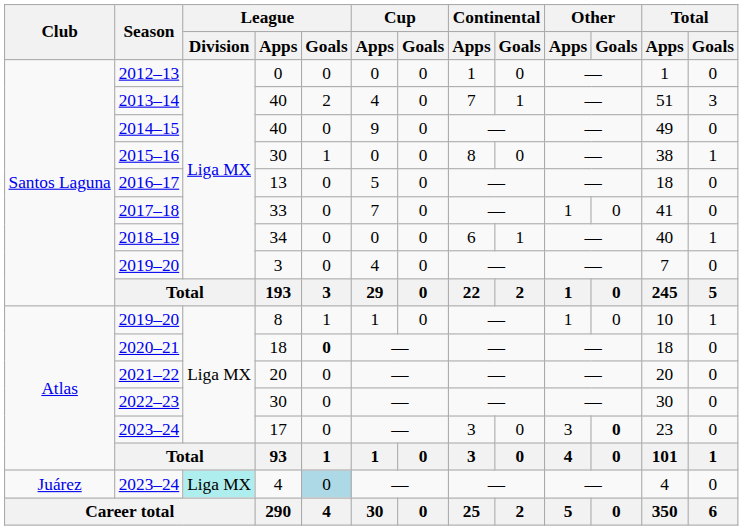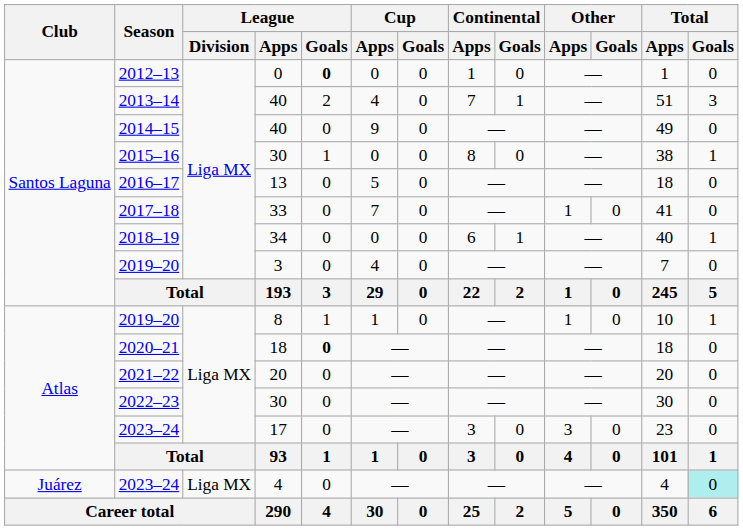(326, 73) normal -> (326, 73) bold
(616, 429) bold -> (616, 429) normal
(219, 484) paleturquoise background -> (219, 484) no background
(326, 484) lightblue background -> (326, 484) no background
(713, 484) no background -> (713, 484) paleturquoise background
